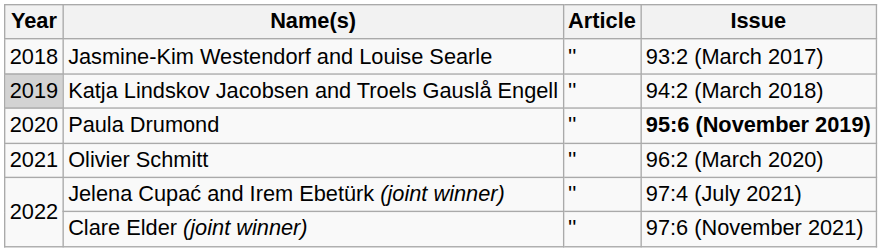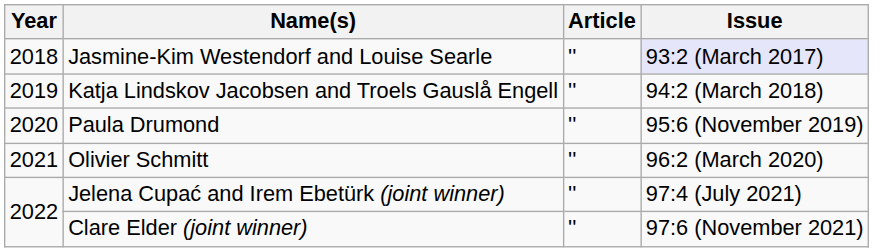(735, 56) no background -> (735, 56) lavender background
(34, 90) lightgrey background -> (34, 90) no background
(758, 125) bold -> (755, 125) normal
